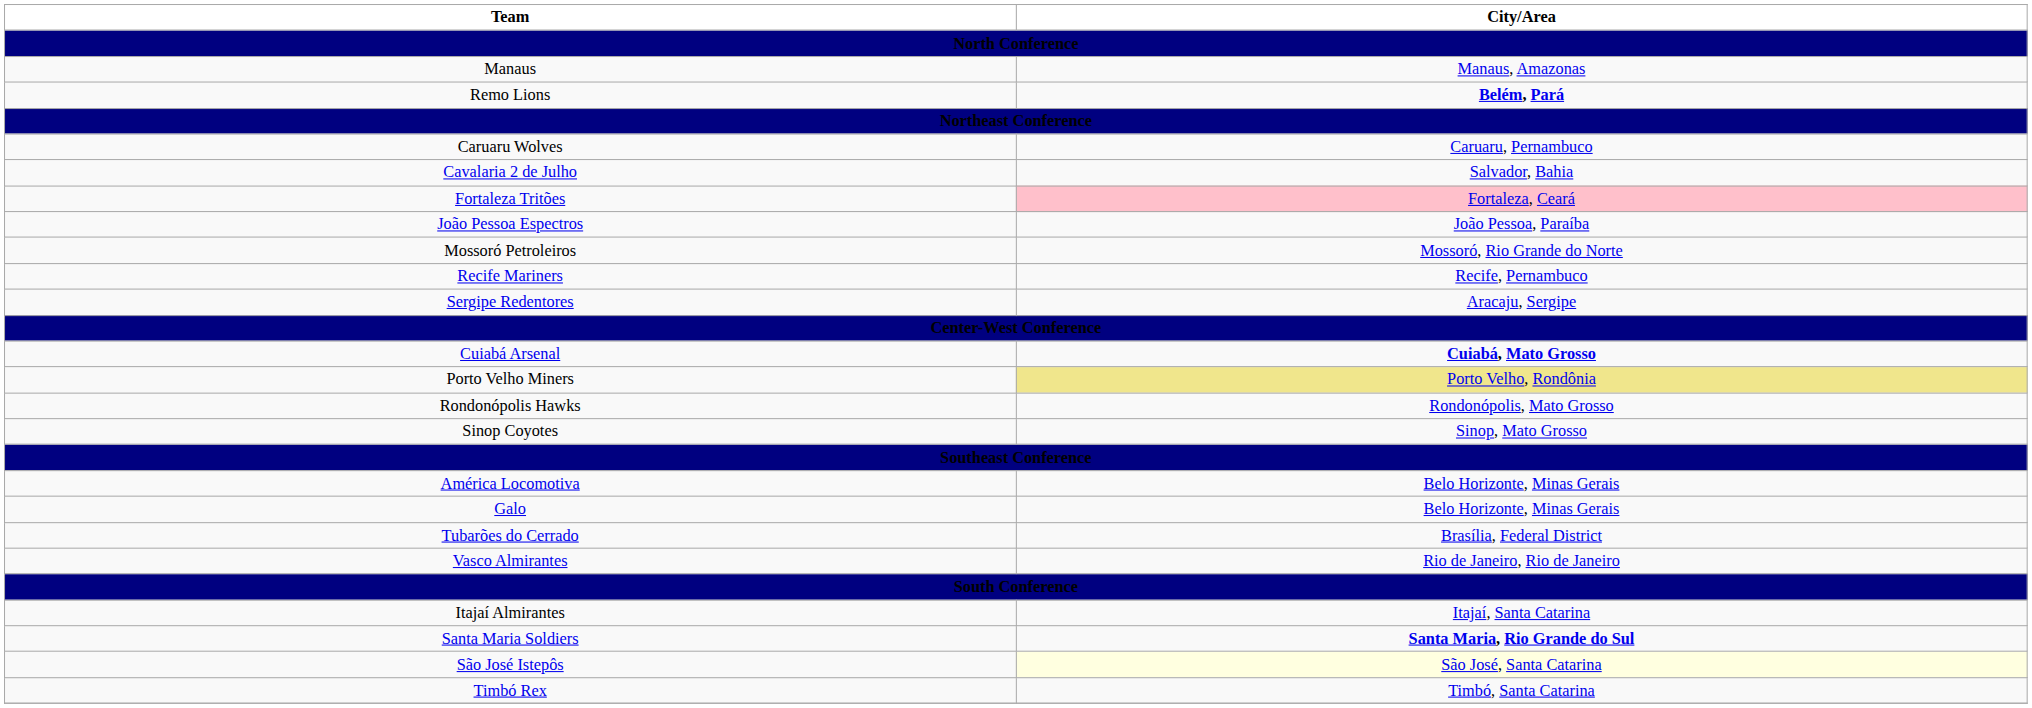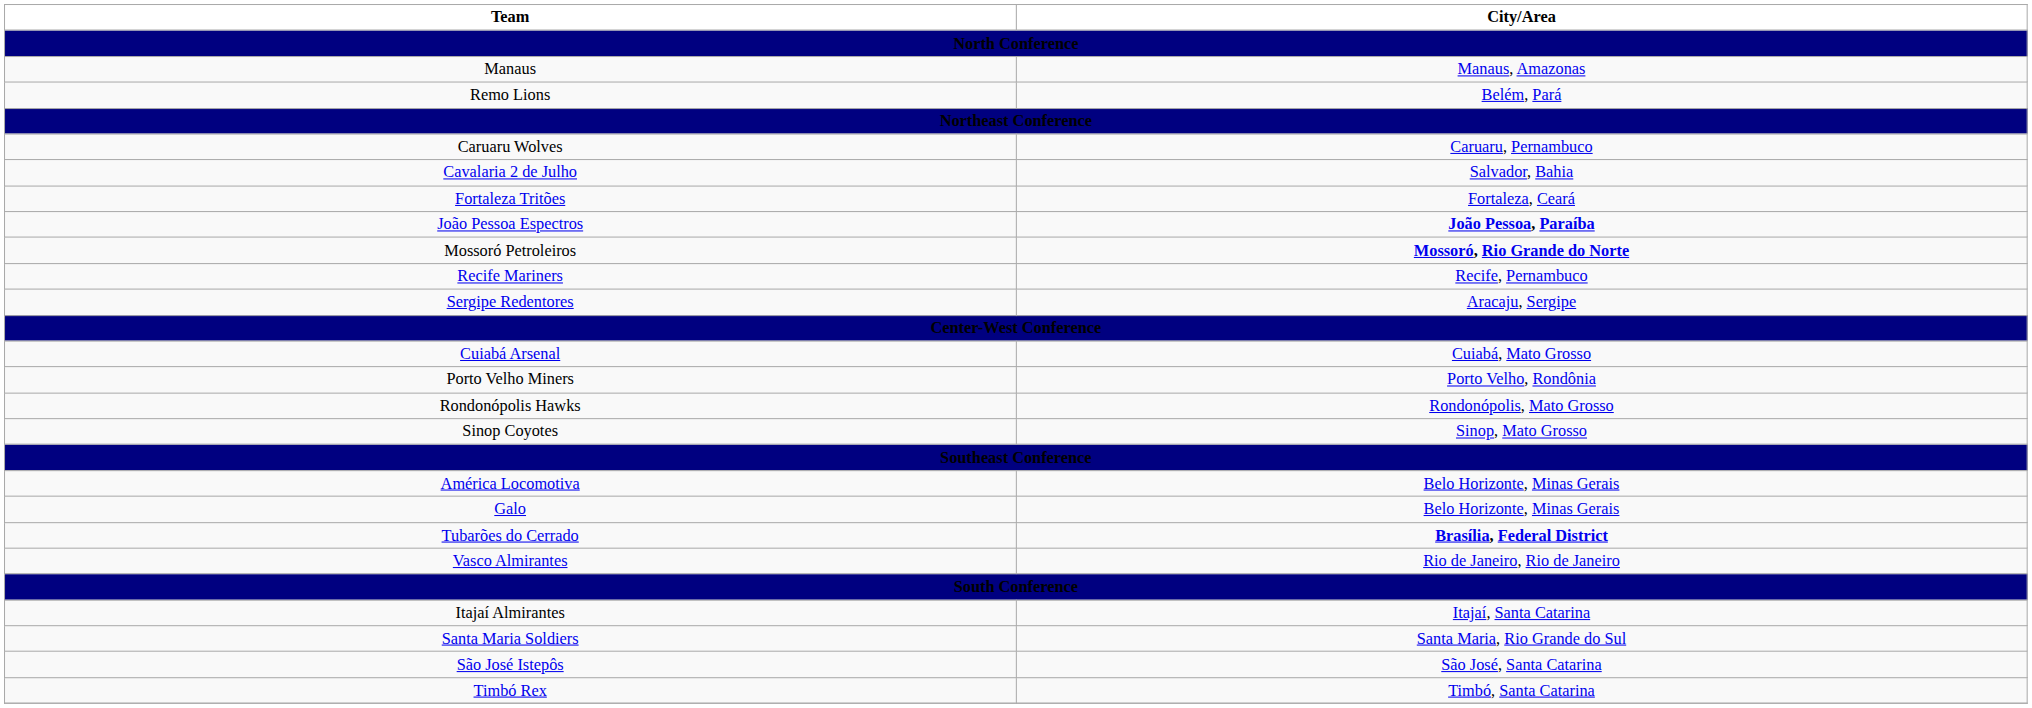(1522, 95) bold -> (1521, 95) normal
(1522, 198) pink background -> (1522, 198) no background
(1522, 224) normal -> (1521, 224) bold
(1522, 250) normal -> (1522, 250) bold
(1522, 353) bold -> (1522, 353) normal
(1522, 379) khaki background -> (1522, 379) no background
(1521, 535) normal -> (1521, 535) bold
(1522, 638) bold -> (1521, 638) normal
(1522, 664) lightyellow background -> (1522, 664) no background
